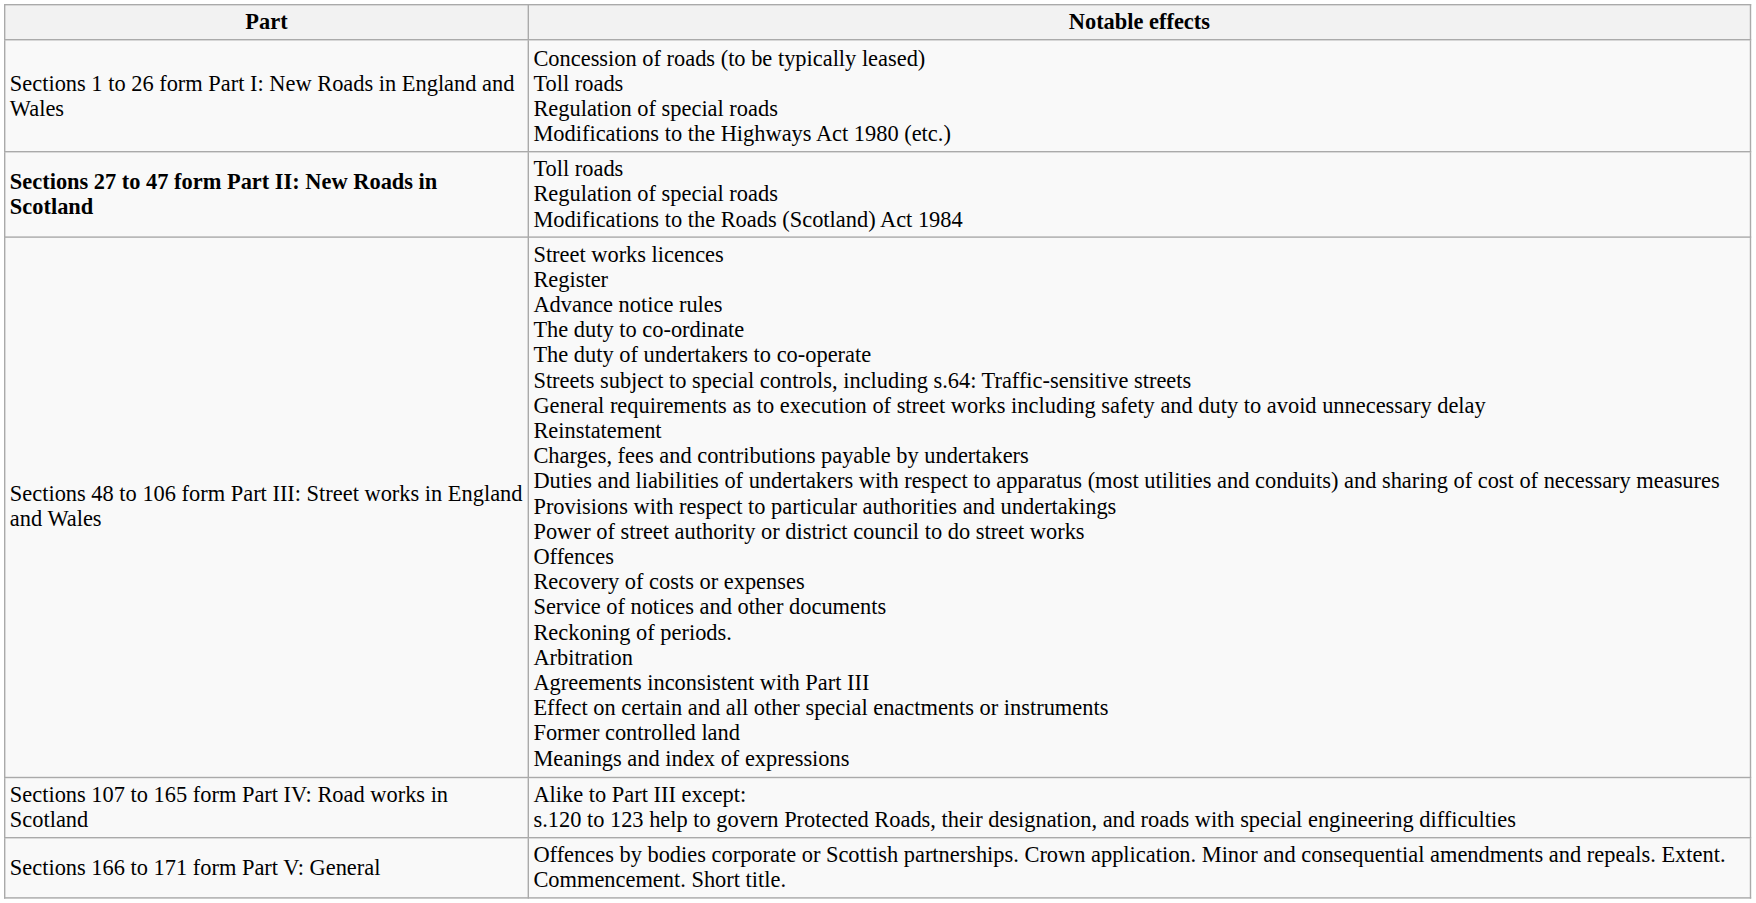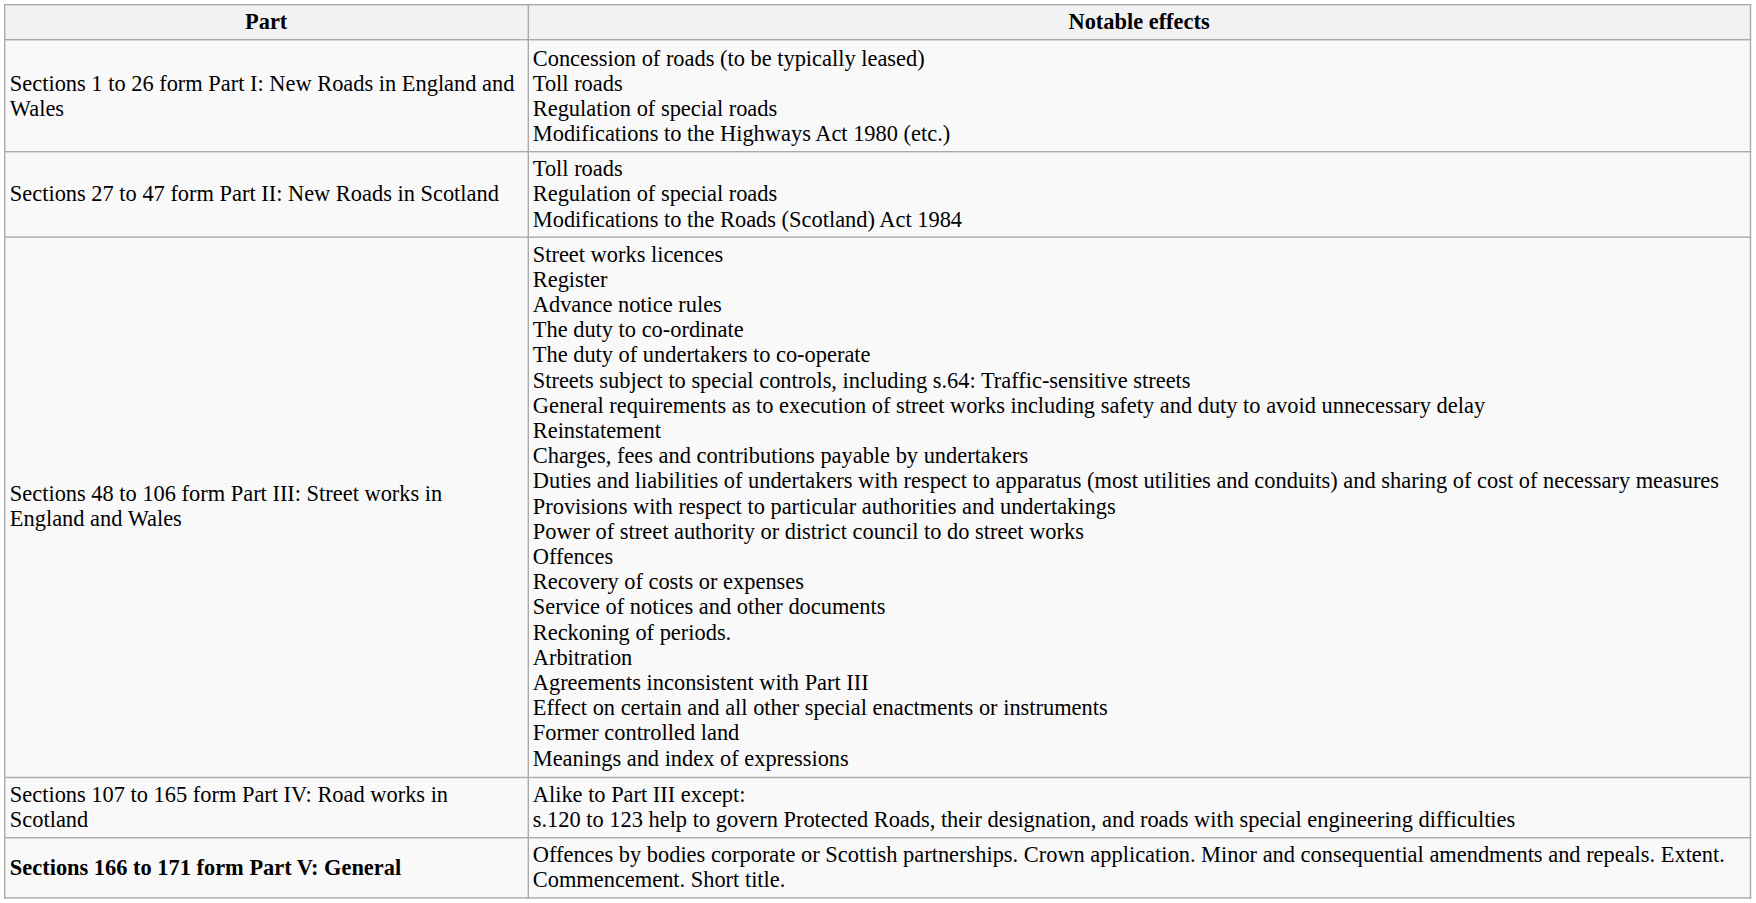(224, 194) bold -> (254, 194) normal
(195, 867) normal -> (206, 867) bold
